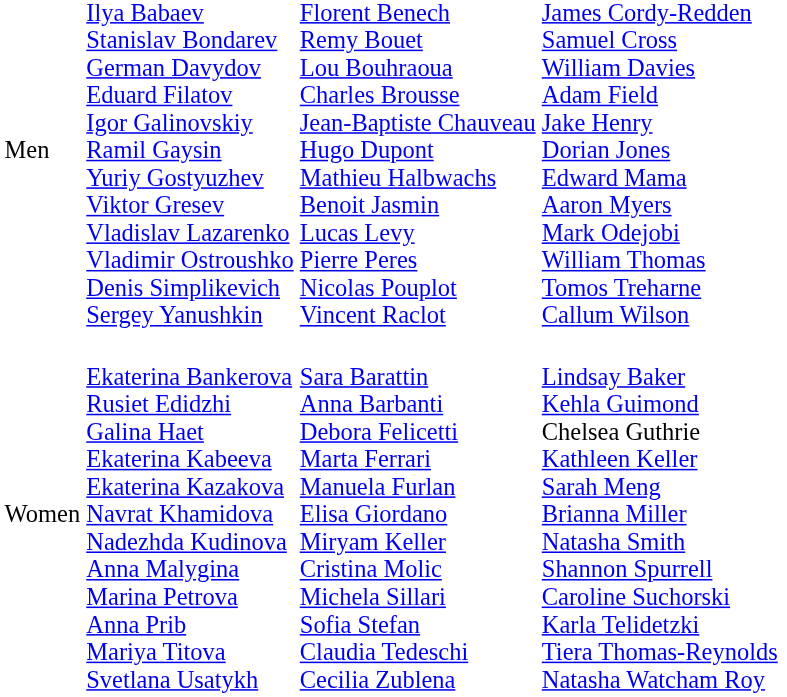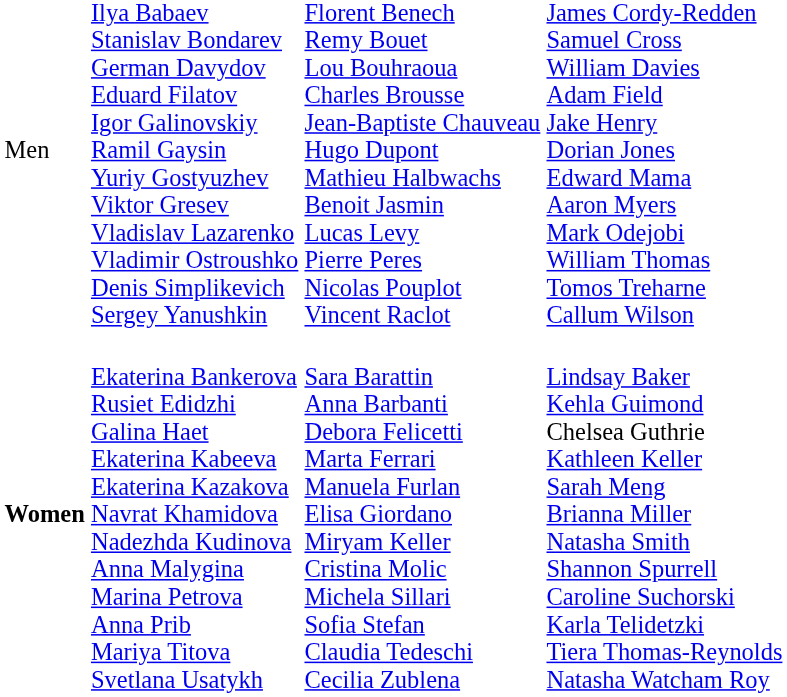(42, 514) normal -> (45, 514) bold
